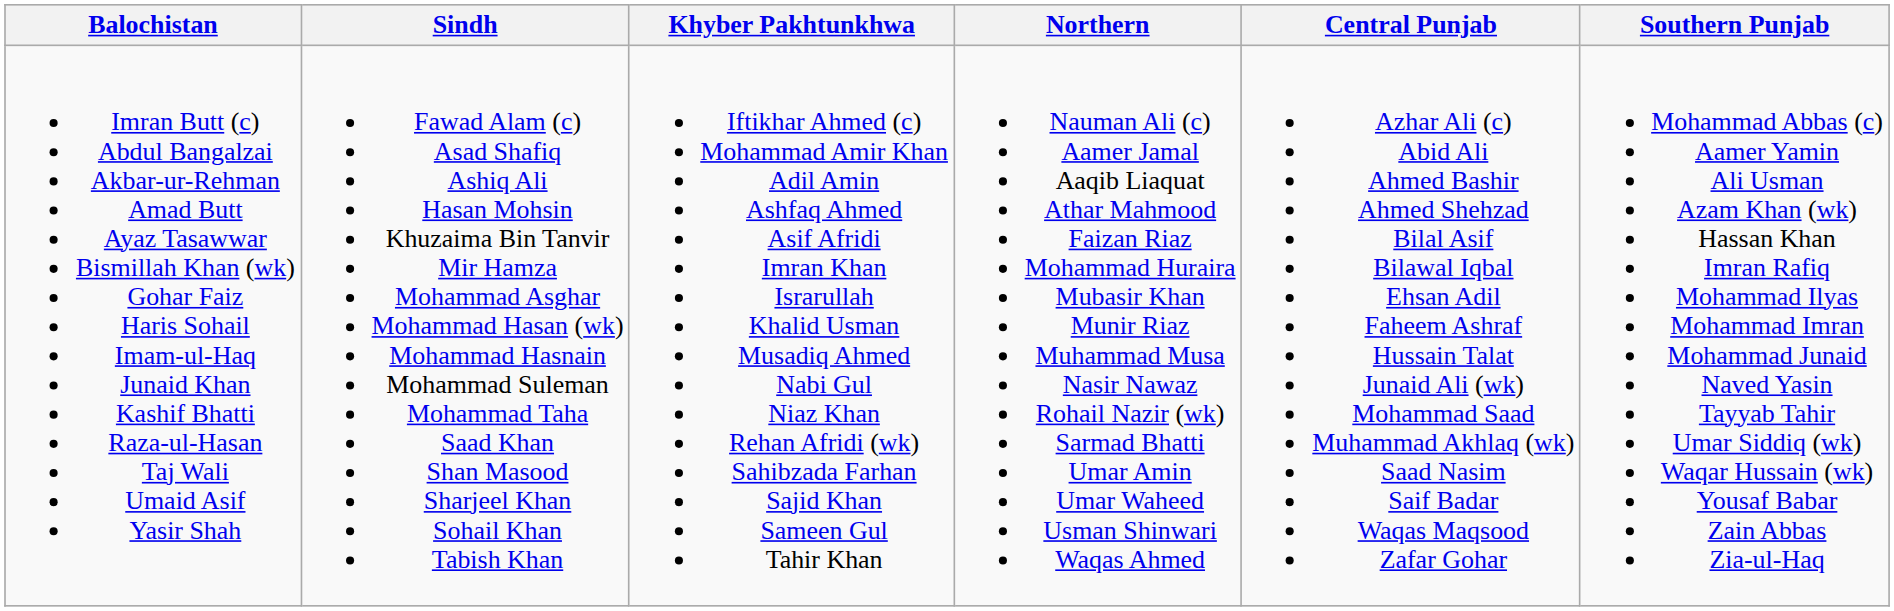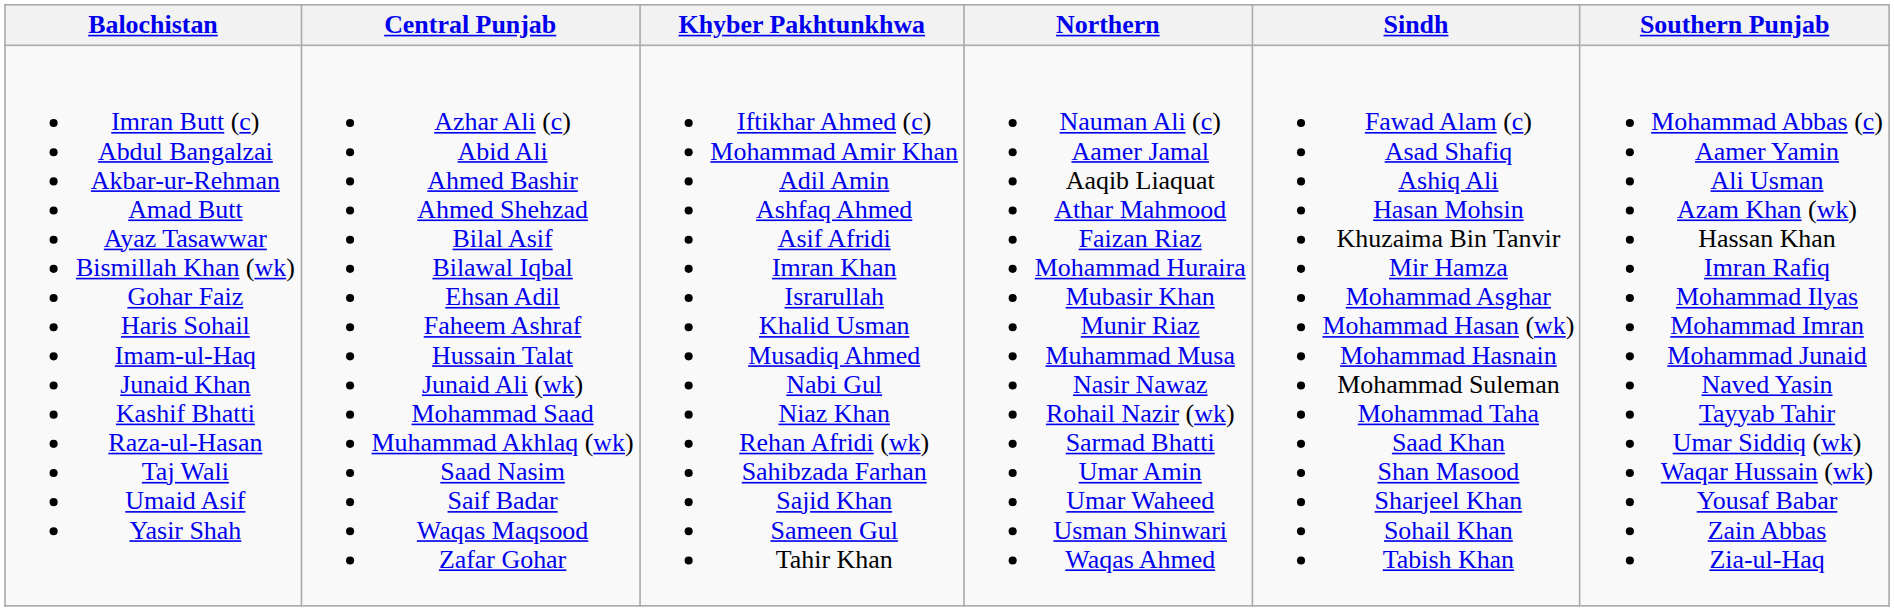columns swapped: (1411, 25) <-> (465, 25)
